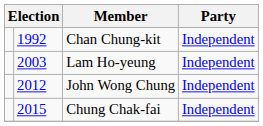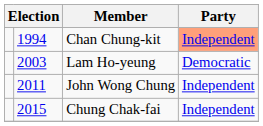(32, 39) 1992 -> (32, 39) 1994
(218, 39) no background -> (218, 39) lightsalmon background
(218, 62) Independent -> (216, 62) Democratic
(32, 86) 2012 -> (31, 86) 2011
